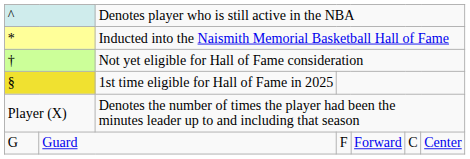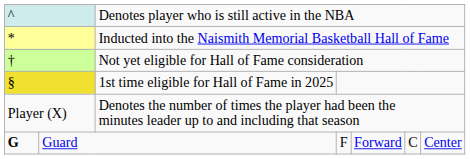(13, 143) normal -> (13, 143) bold
